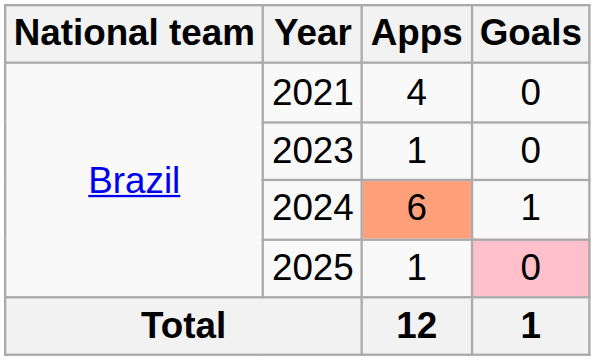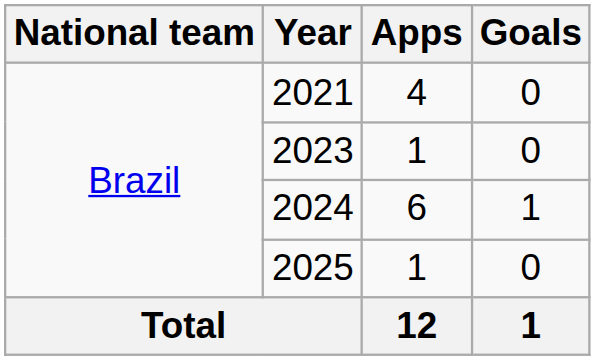(417, 208) lightsalmon background -> (417, 208) no background
(531, 267) pink background -> (531, 267) no background
